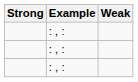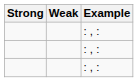columns swapped: (116, 13) <-> (72, 13)
